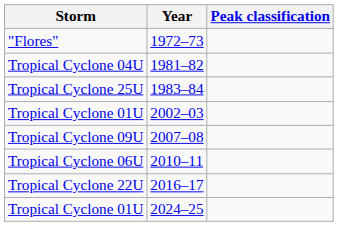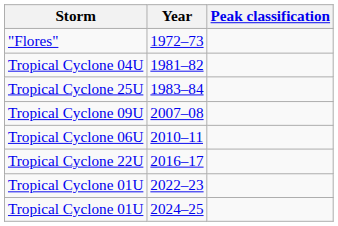- row: (177, 113)
+ row: (177, 185)
